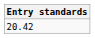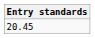(20, 26) 20.42 -> (20, 26) 20.45
